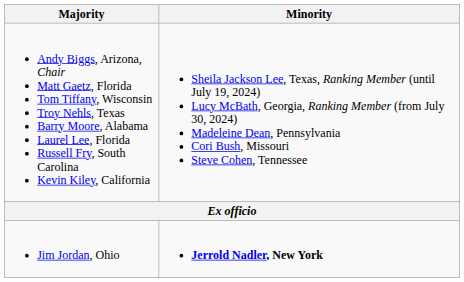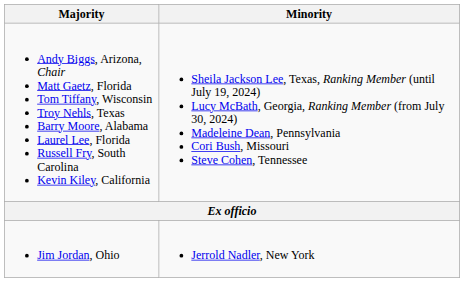(309, 255) bold -> (309, 255) normal
